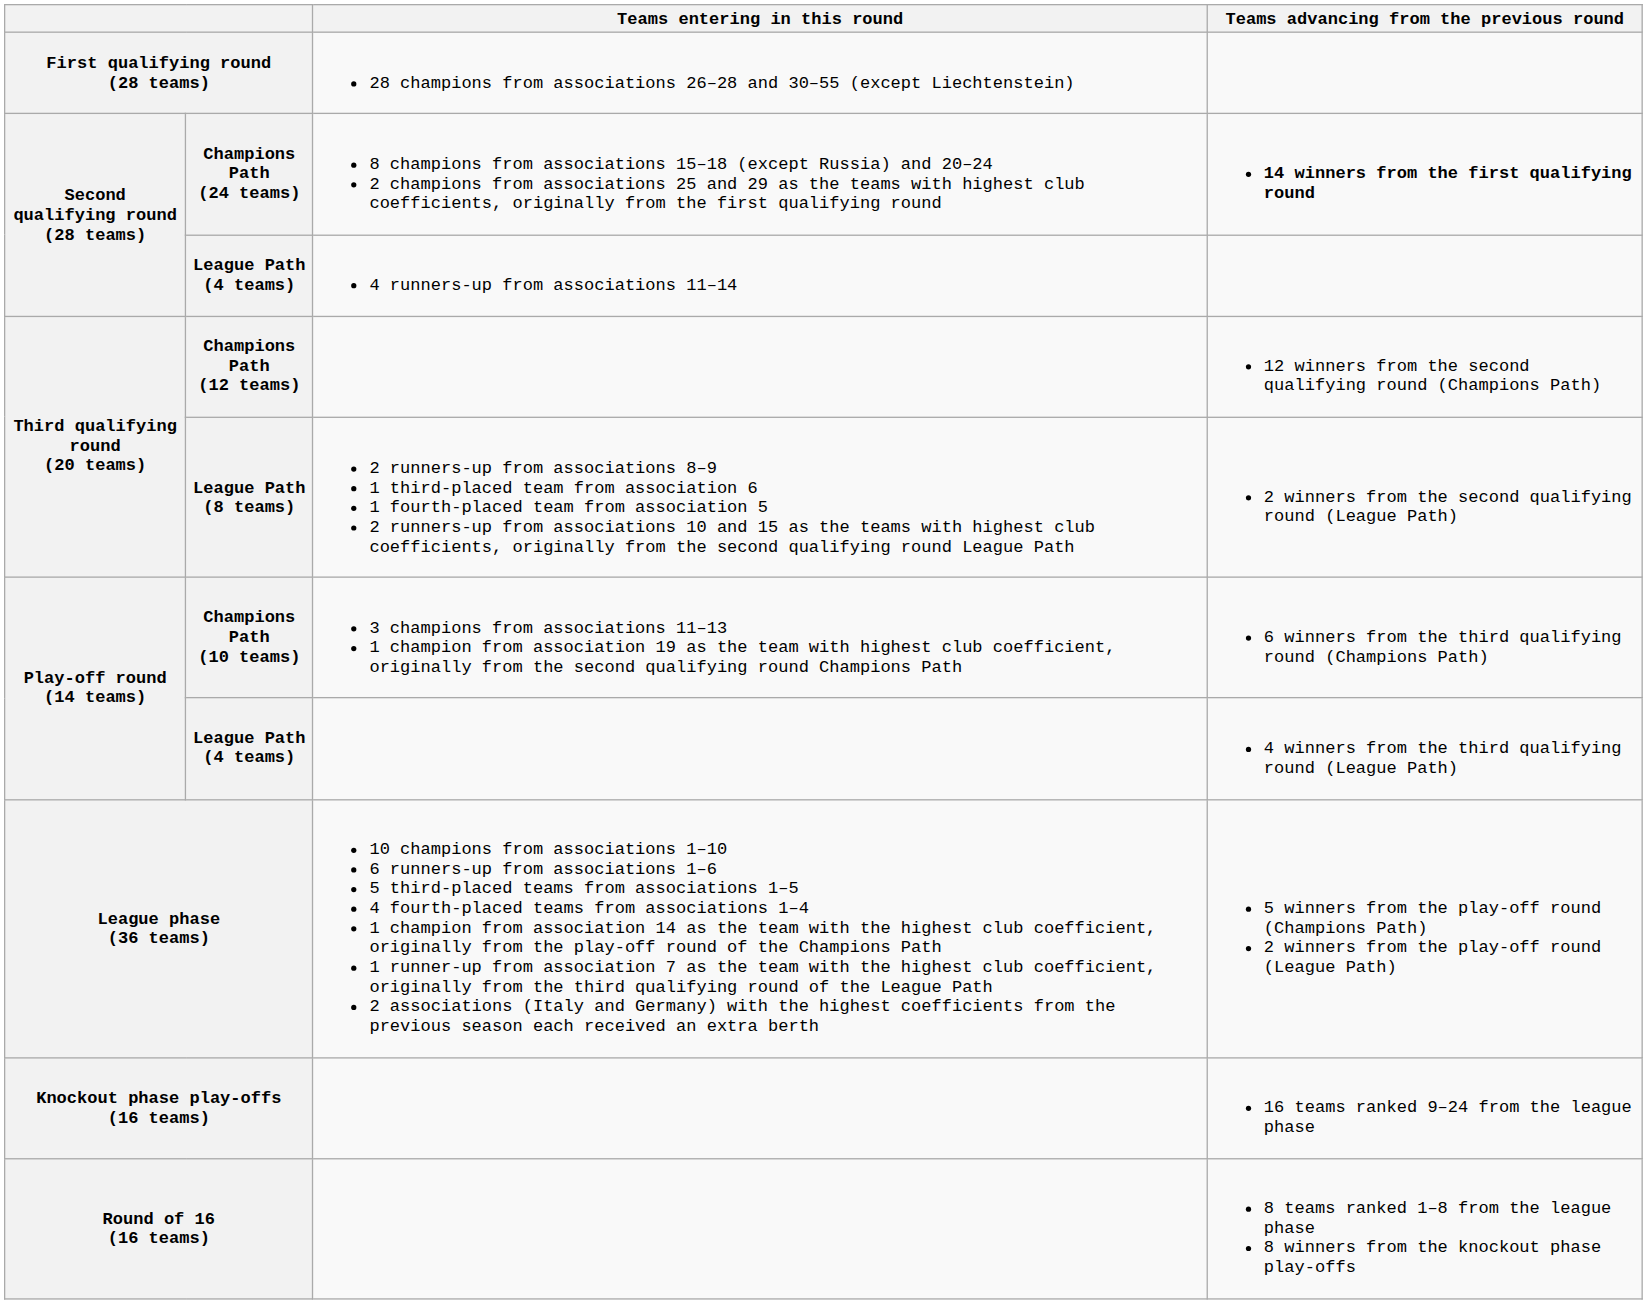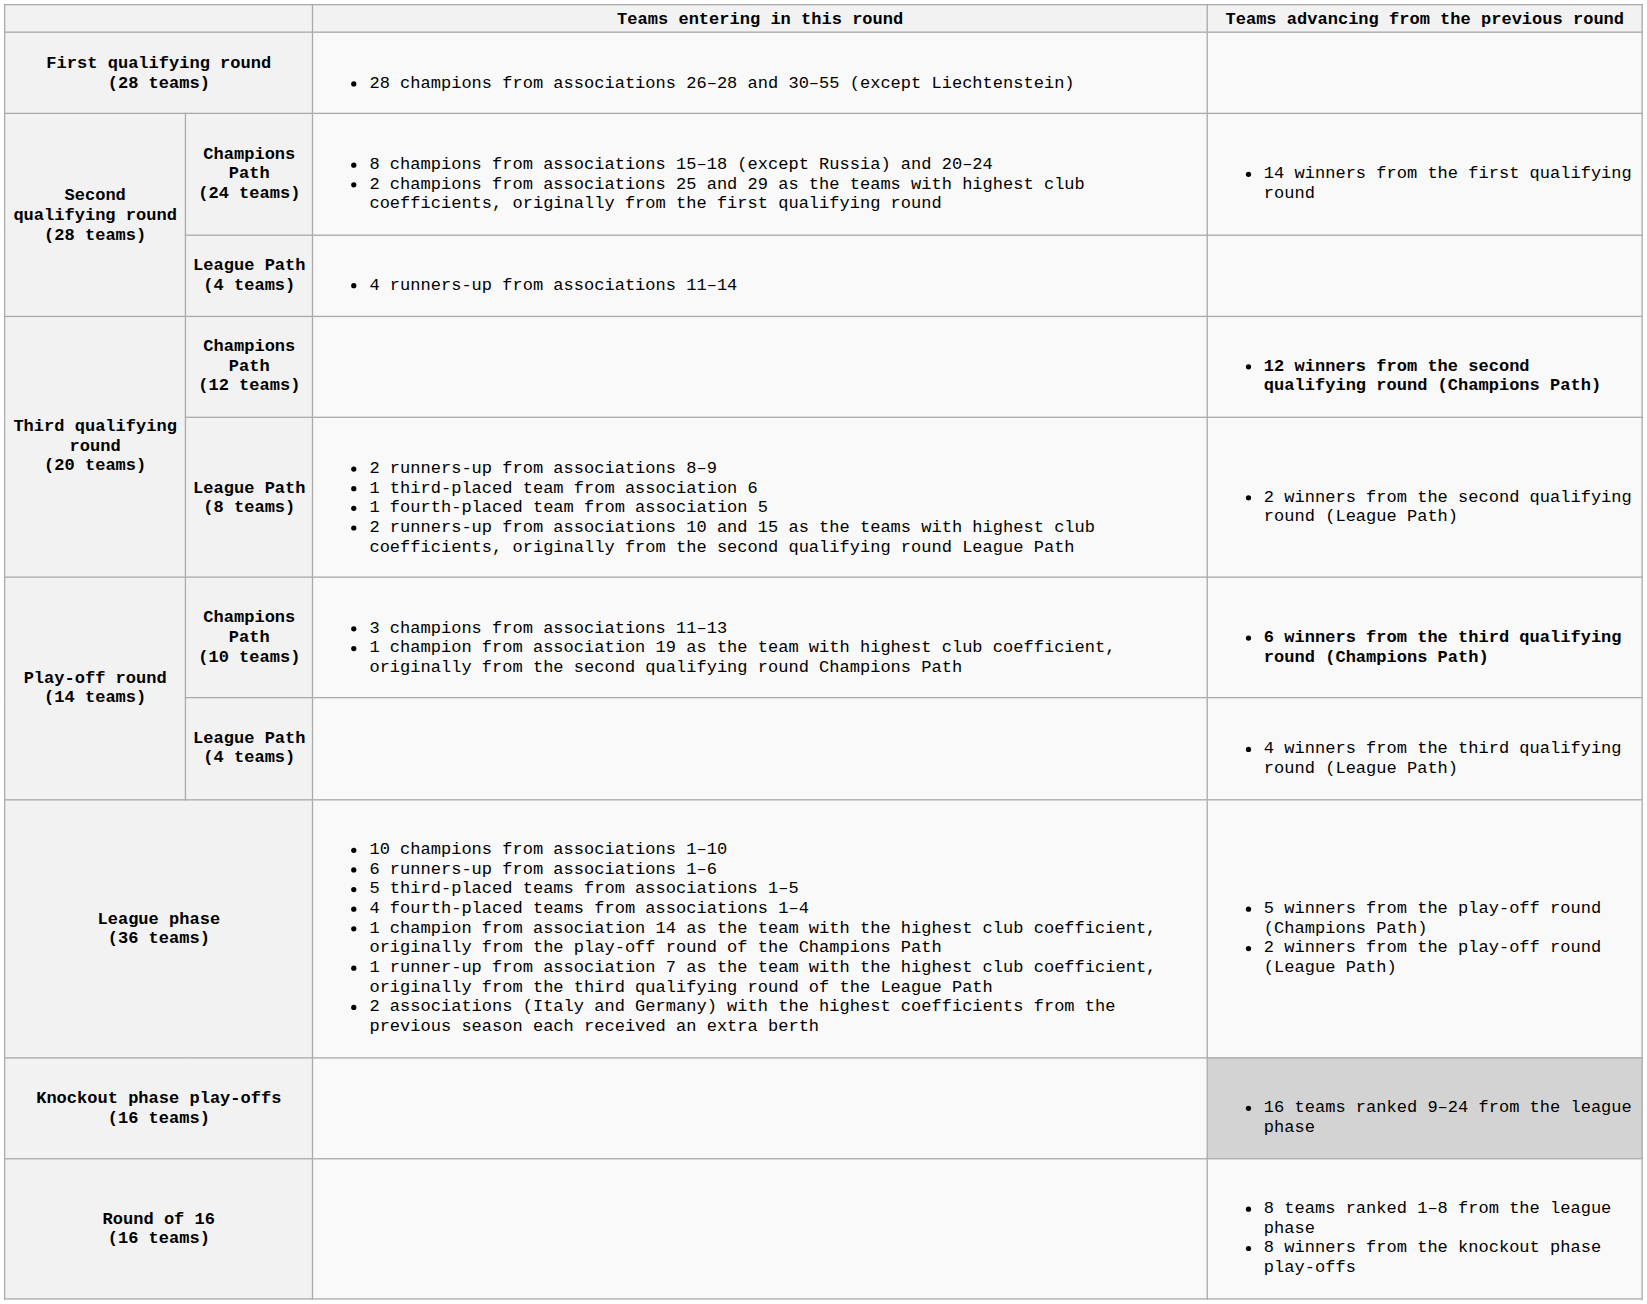(1425, 184) bold -> (1425, 184) normal
(1425, 376) normal -> (1425, 376) bold
(1425, 647) normal -> (1425, 647) bold
(1425, 1118) no background -> (1425, 1118) lightgrey background
